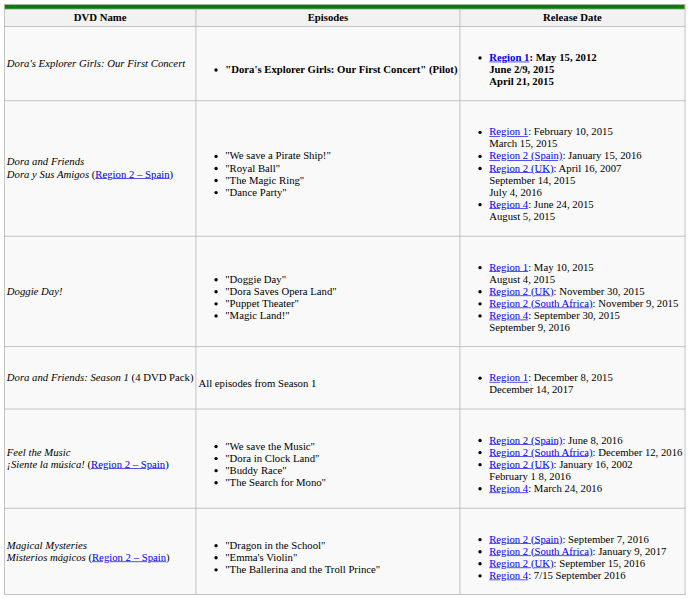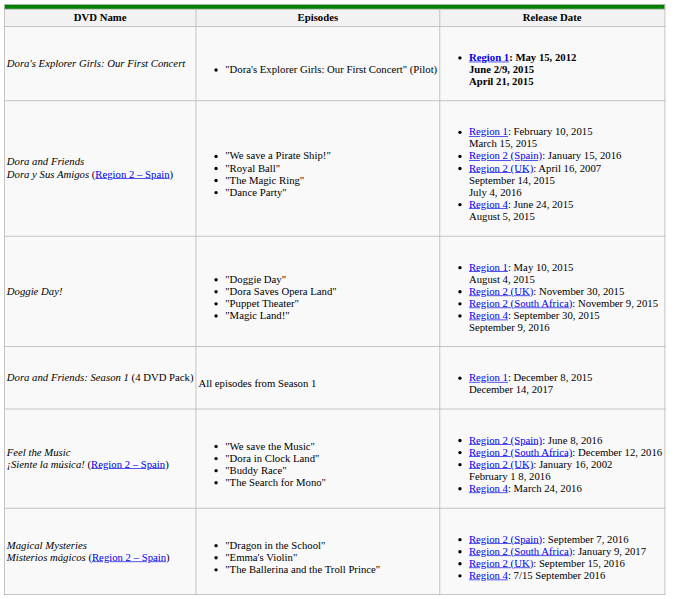(328, 70) bold -> (318, 70) normal
